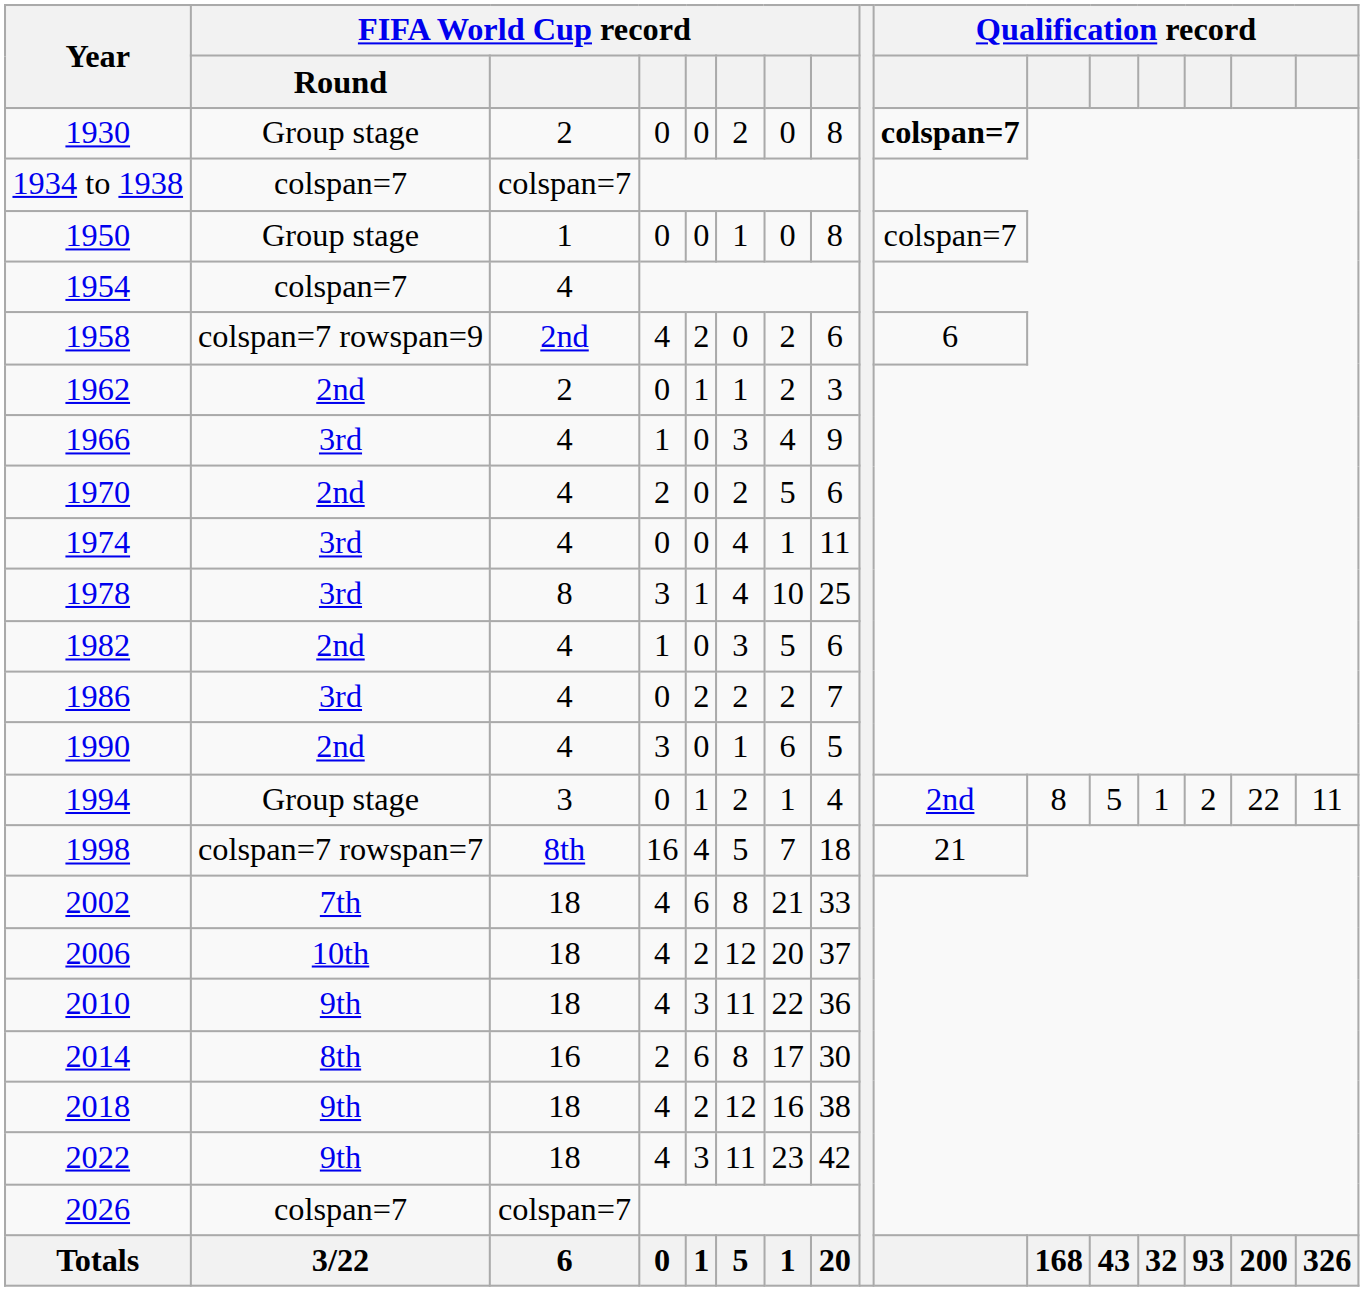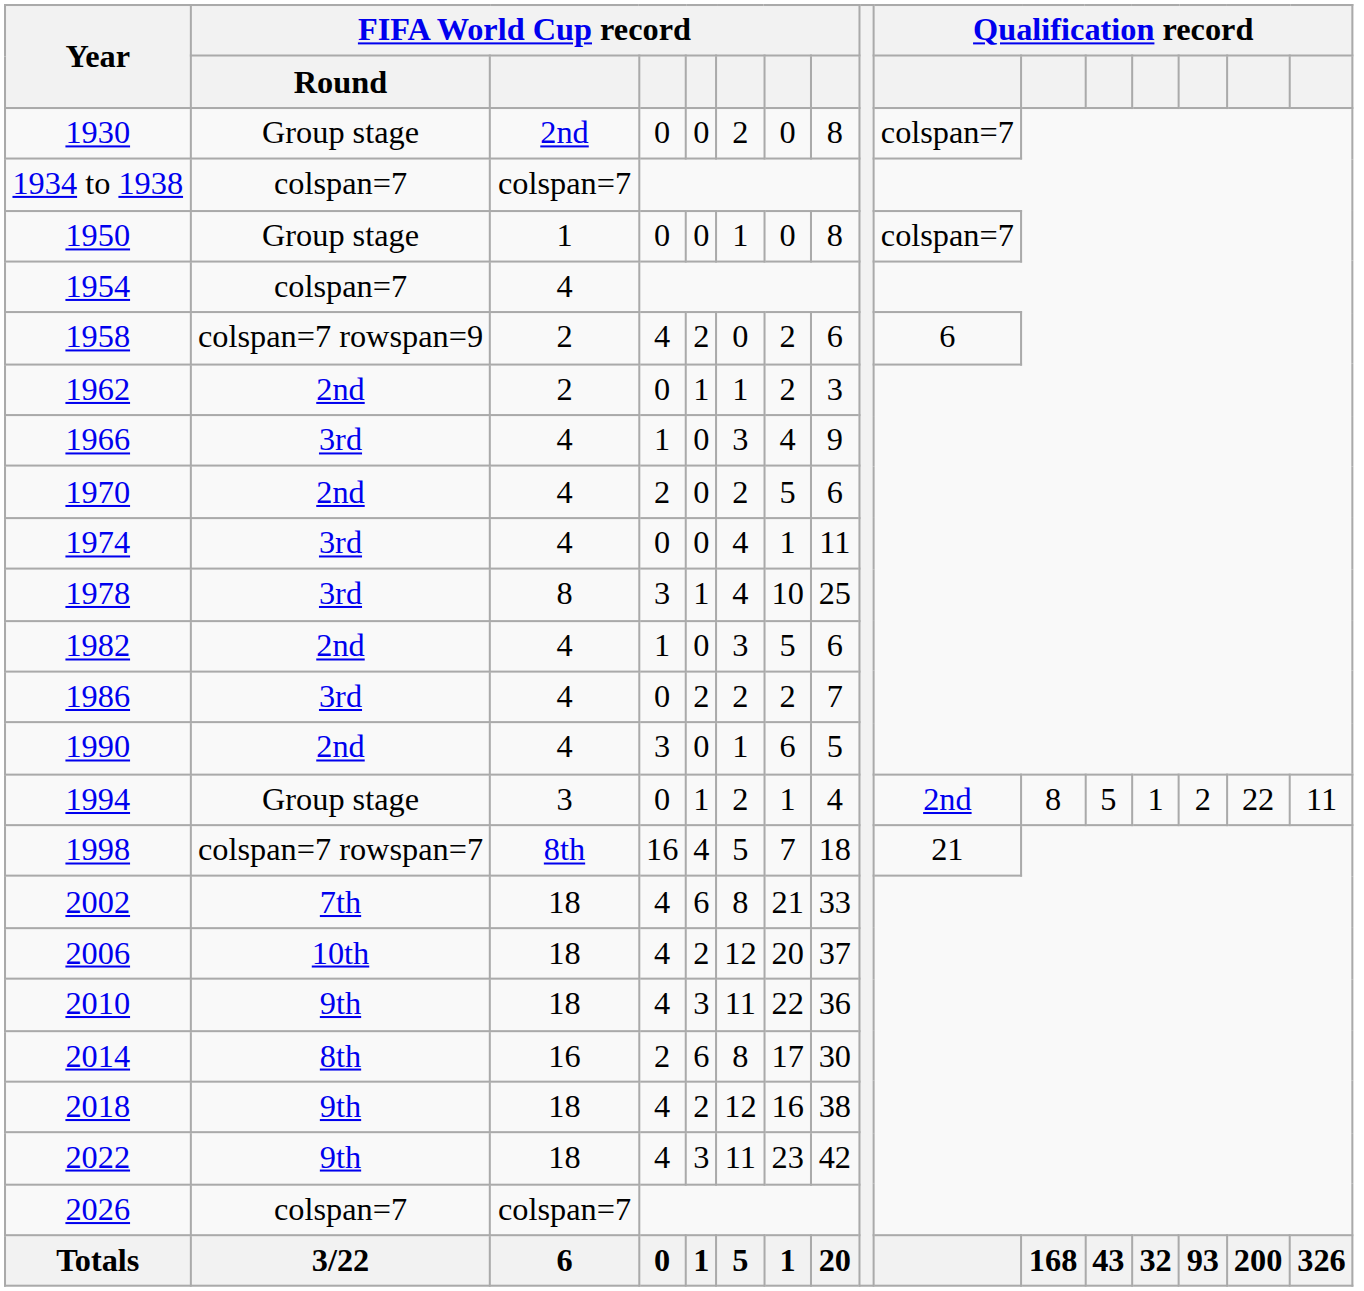(565, 132) 2 -> (565, 132) 2nd
(950, 132) bold -> (947, 132) normal
(565, 337) 2nd -> (565, 337) 2
